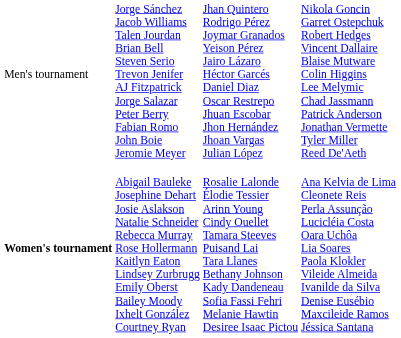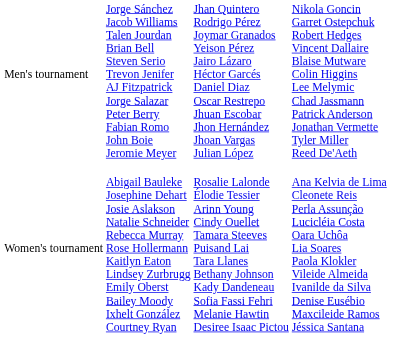(58, 248) bold -> (54, 248) normal
